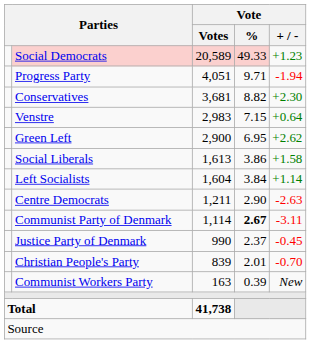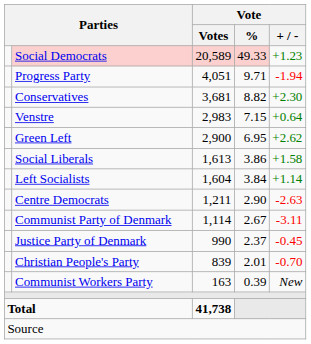(255, 220) bold -> (255, 220) normal
